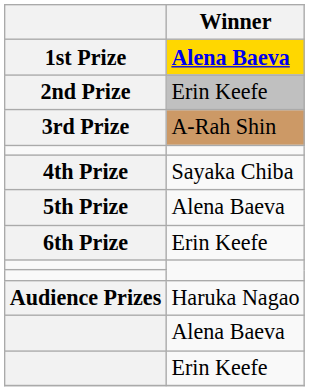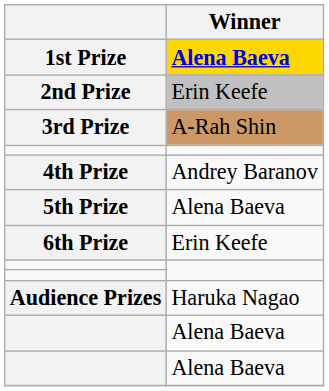(232, 172) Sayaka Chiba -> (245, 172) Andrey Baranov
(220, 367) Erin Keefe -> (228, 367) Alena Baeva
